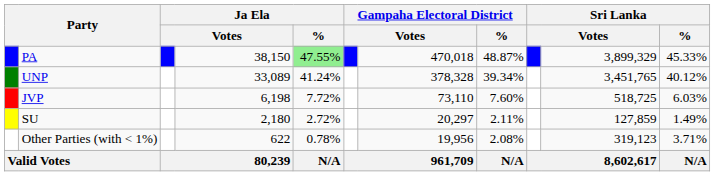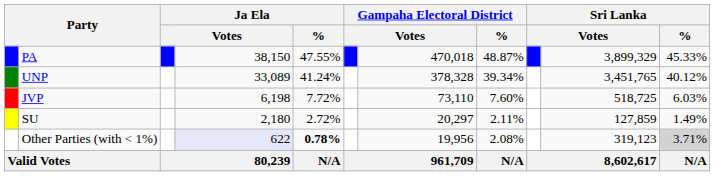(320, 56) lightgreen background -> (320, 56) no background
(280, 139) no background -> (280, 139) lavender background
(324, 139) normal -> (322, 139) bold
(690, 139) no background -> (690, 139) lightgrey background
